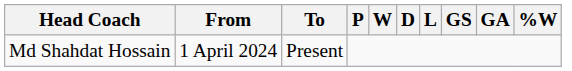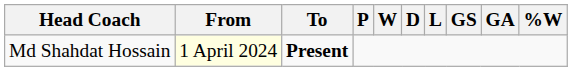(228, 50) no background -> (228, 50) lightyellow background
(315, 50) normal -> (317, 50) bold
